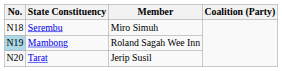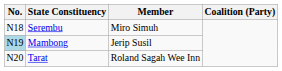(155, 43) Roland Sagah Wee Inn -> (131, 43) Jerip Susil
(131, 58) Jerip Susil -> (155, 58) Roland Sagah Wee Inn
